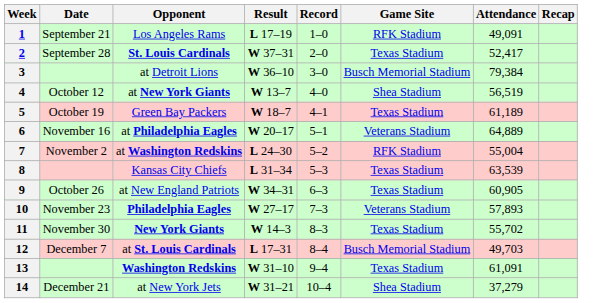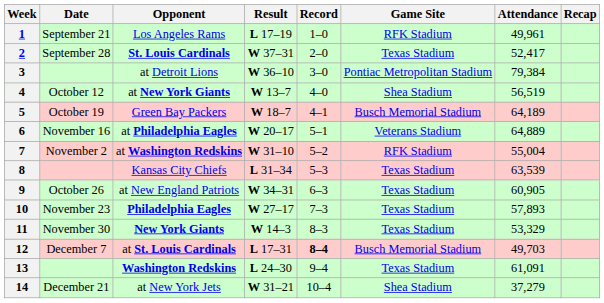(506, 33) 49,091 -> (528, 33) 49,961
(407, 72) Busch Memorial Stadium -> (418, 72) Pontiac Metropolitan Stadium
(407, 111) Texas Stadium -> (418, 111) Busch Memorial Stadium
(506, 111) 61,189 -> (528, 111) 64,189
(271, 151) L 24–30 -> (271, 151) W 31–10
(407, 209) Veterans Stadium -> (418, 209) Texas Stadium
(506, 229) 55,702 -> (528, 229) 53,329
(319, 248) normal -> (319, 248) bold
(271, 268) W 31–10 -> (271, 268) L 24–30
